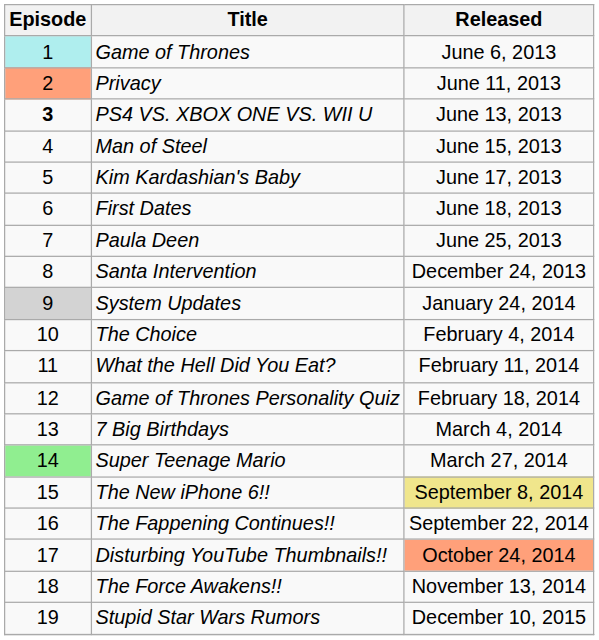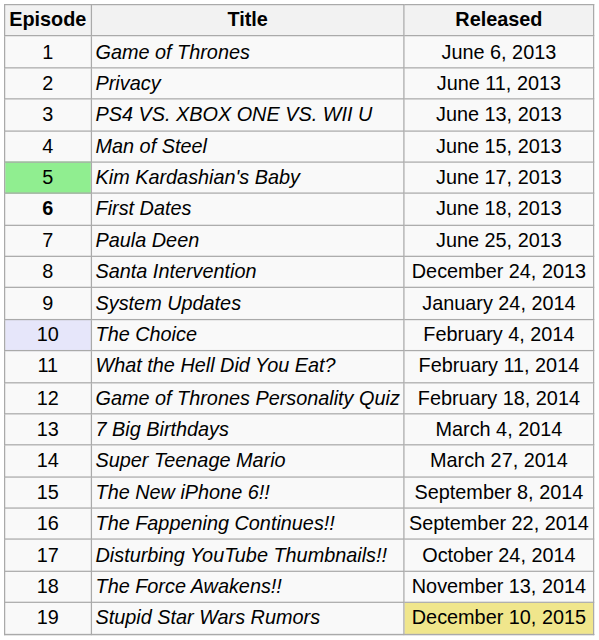(48, 51) paleturquoise background -> (48, 51) no background
(48, 83) lightsalmon background -> (48, 83) no background
(48, 114) bold -> (48, 114) normal
(48, 177) no background -> (48, 177) lightgreen background
(48, 209) normal -> (48, 209) bold
(48, 303) lightgrey background -> (48, 303) no background
(48, 334) no background -> (48, 334) lavender background
(48, 460) lightgreen background -> (48, 460) no background
(499, 492) khaki background -> (499, 492) no background
(499, 555) lightsalmon background -> (499, 555) no background
(499, 618) no background -> (499, 618) khaki background
